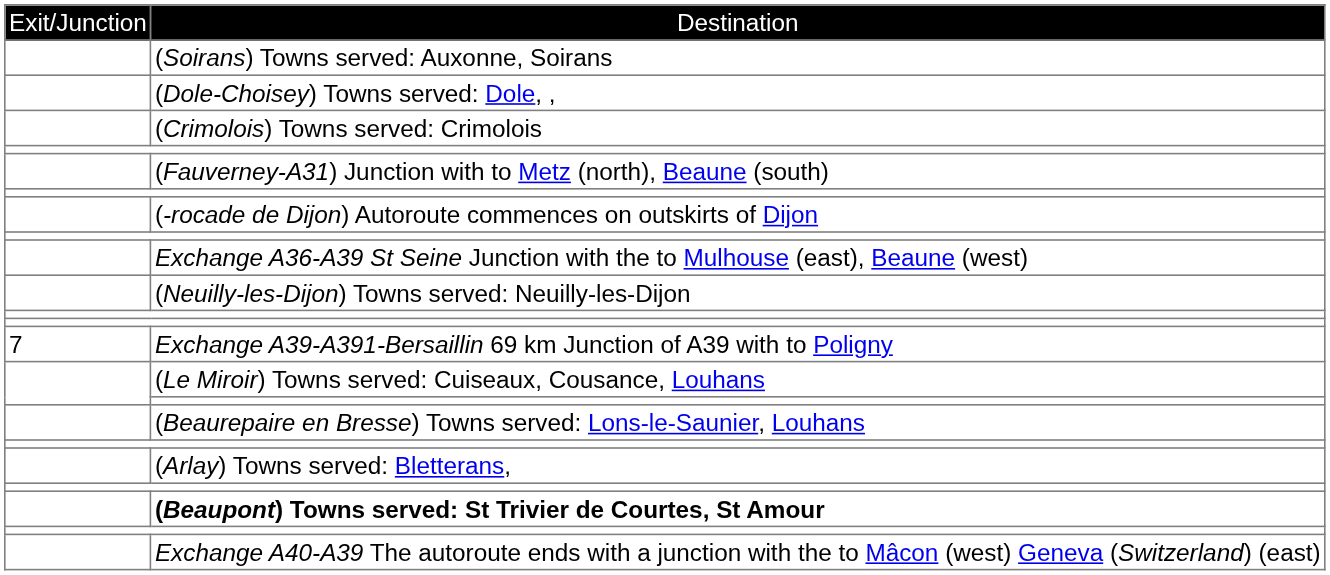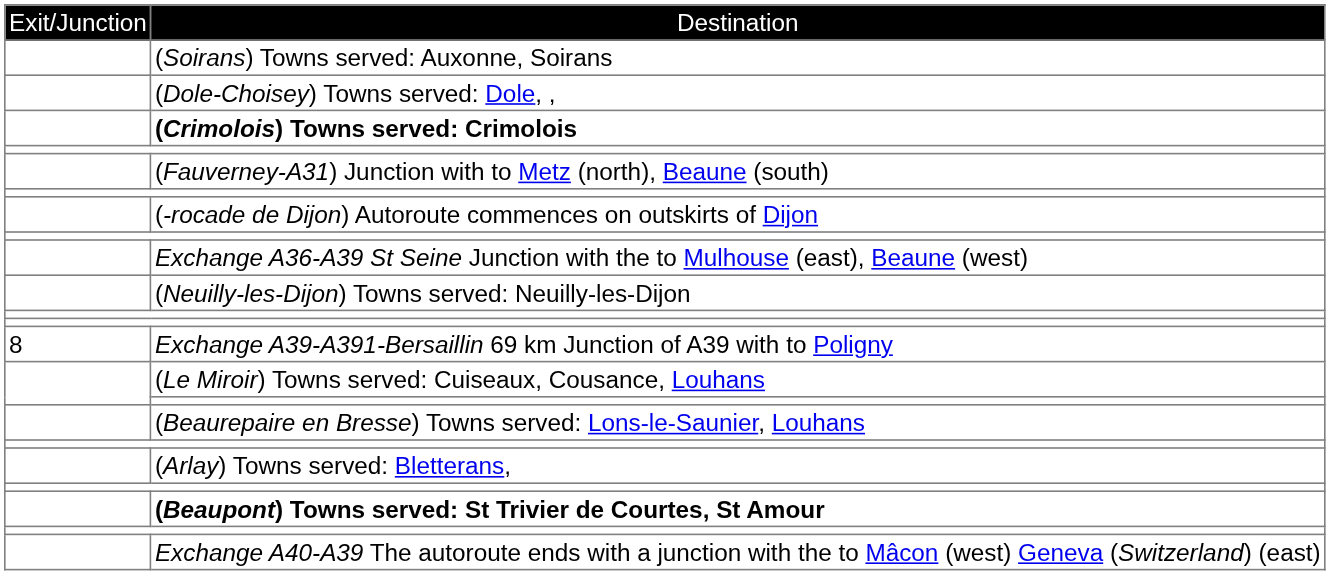(348, 128) normal -> (366, 128) bold
(16, 344) 7 -> (16, 344) 8
